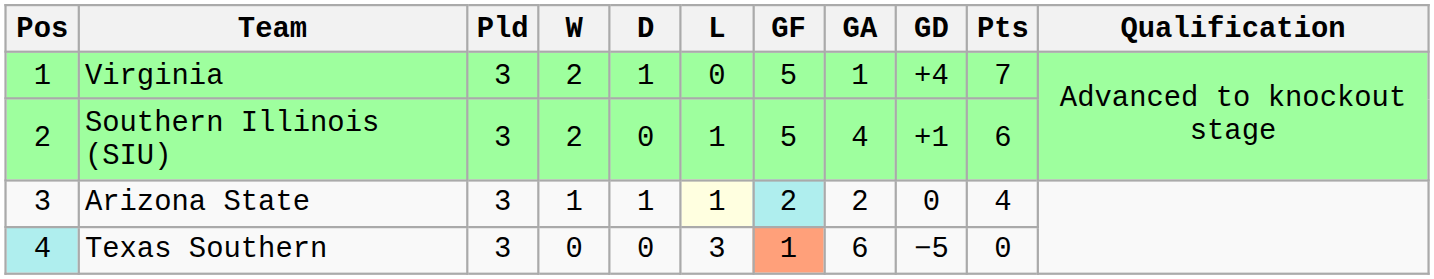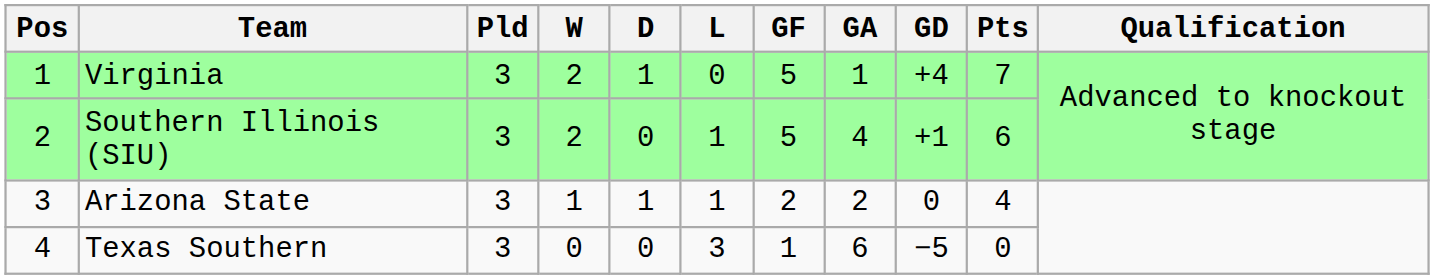(717, 203) lightyellow background -> (717, 203) no background
(788, 203) paleturquoise background -> (788, 203) no background
(42, 250) paleturquoise background -> (42, 250) no background
(788, 250) lightsalmon background -> (788, 250) no background
